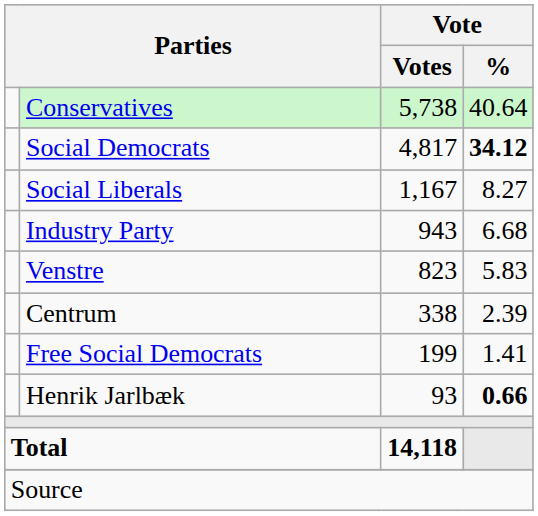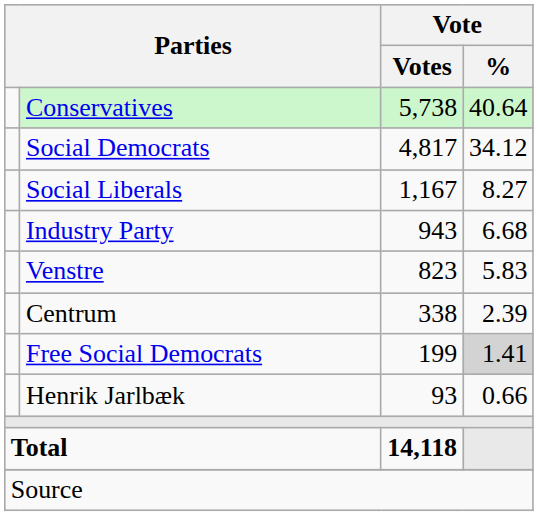(498, 148) bold -> (498, 148) normal
(505, 353) no background -> (505, 353) lightgrey background
(505, 395) bold -> (505, 395) normal
